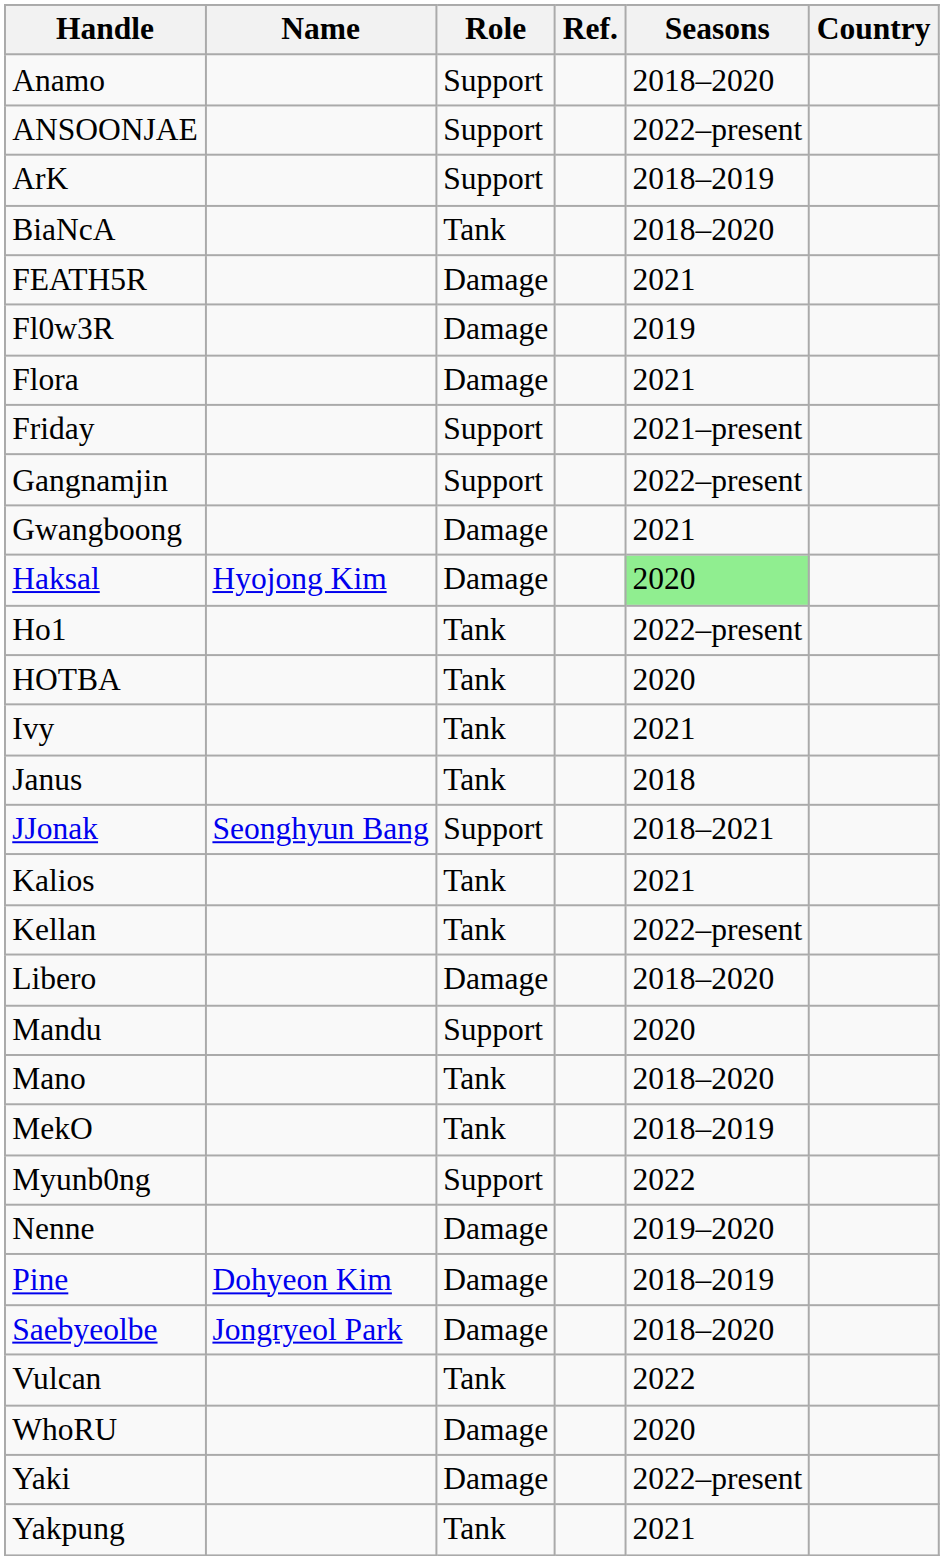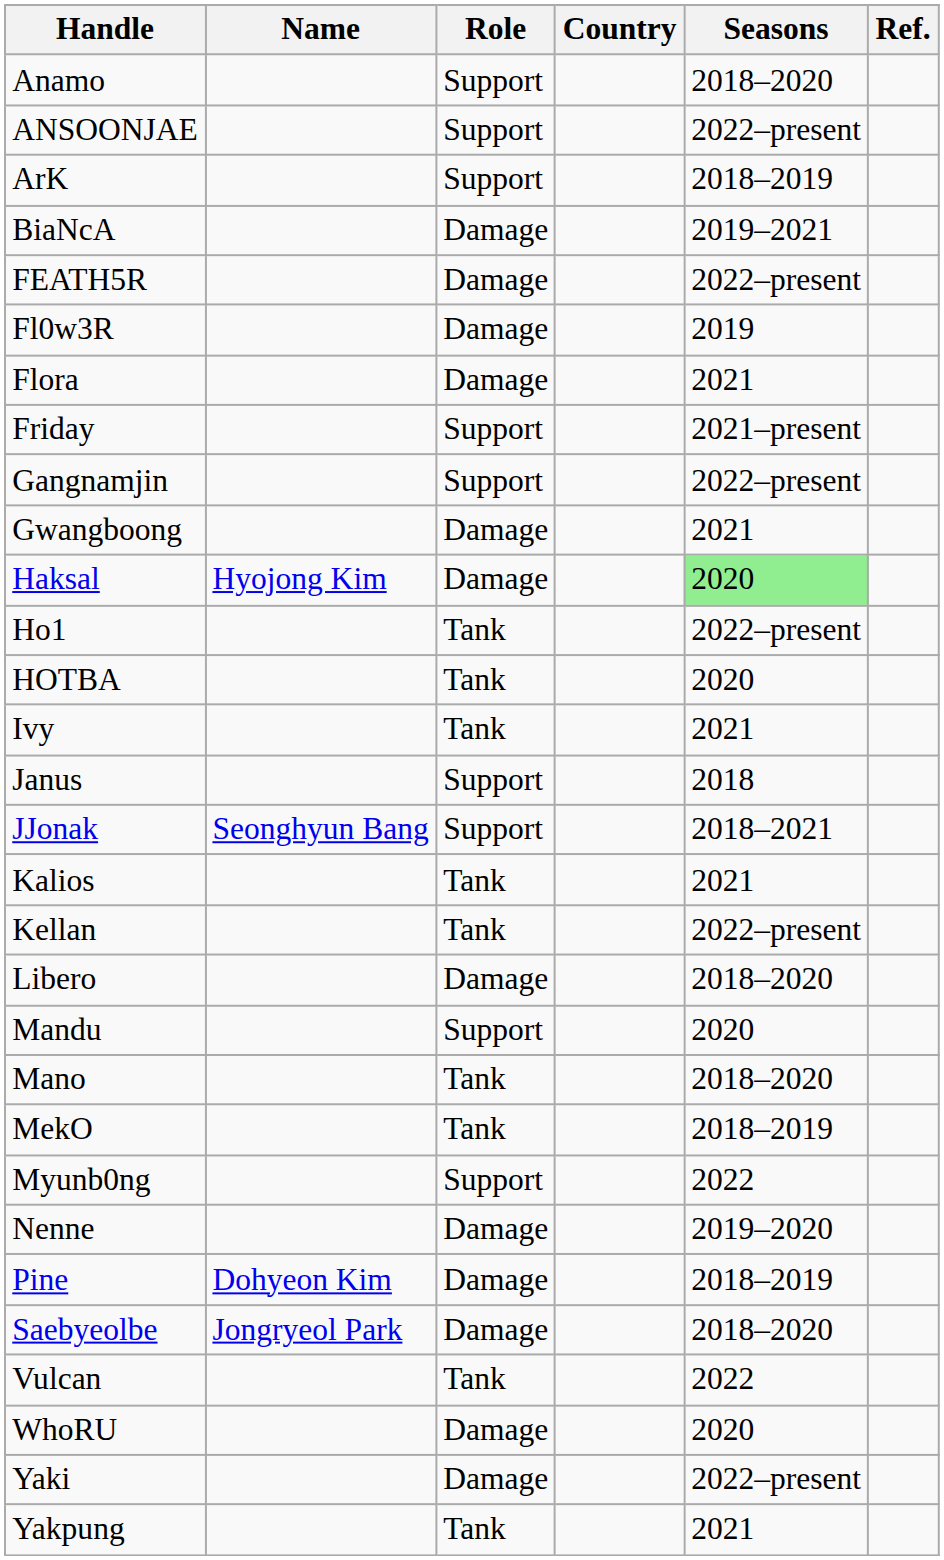columns swapped: (874, 29) <-> (590, 29)
(475, 229) Tank -> (496, 229) Damage
(703, 229) 2018–2020 -> (762, 229) 2019–2021
(664, 279) 2021 -> (776, 279) 2022–present
(475, 779) Tank -> (493, 779) Support
